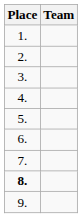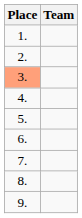(22, 77) no background -> (22, 77) lightsalmon background
(22, 181) bold -> (22, 181) normal
